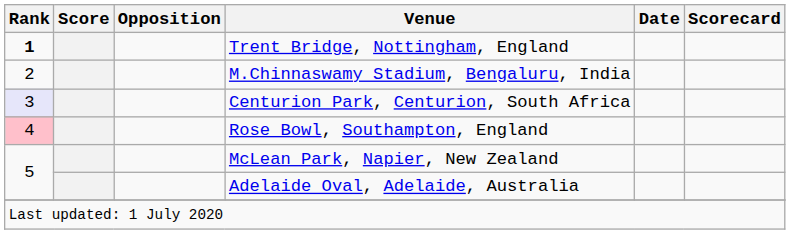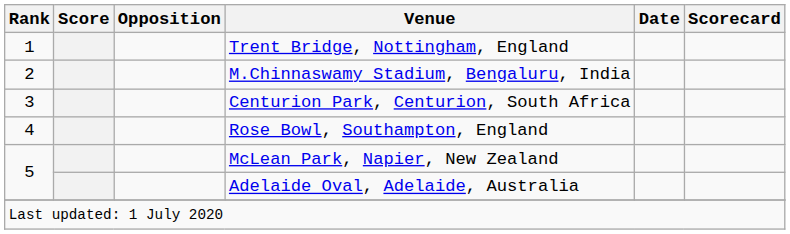(29, 47) bold -> (29, 47) normal
(29, 103) lavender background -> (29, 103) no background
(29, 131) pink background -> (29, 131) no background
